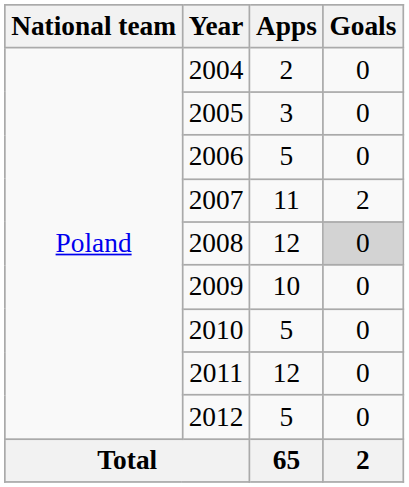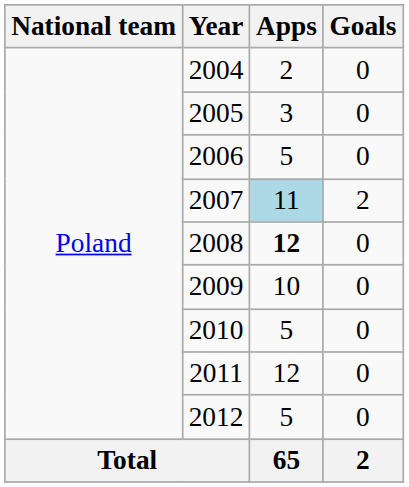(286, 199) no background -> (286, 199) lightblue background
(286, 243) normal -> (286, 243) bold
(363, 243) lightgrey background -> (363, 243) no background
